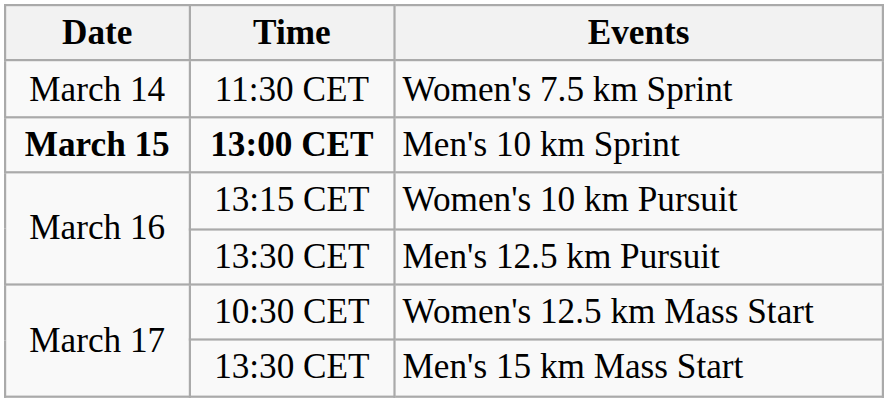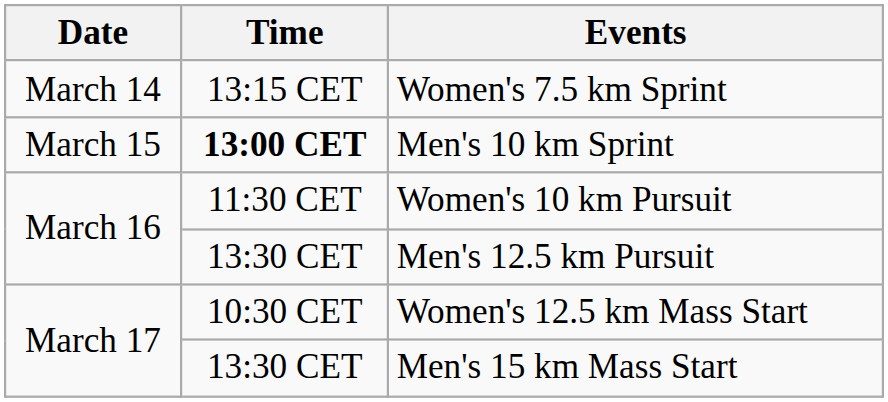(292, 88) 11:30 CET -> (285, 88) 13:15 CET
(97, 144) bold -> (93, 144) normal
(292, 199) 13:15 CET -> (285, 199) 11:30 CET
